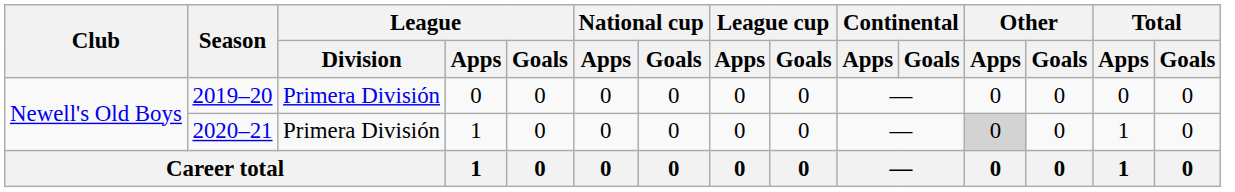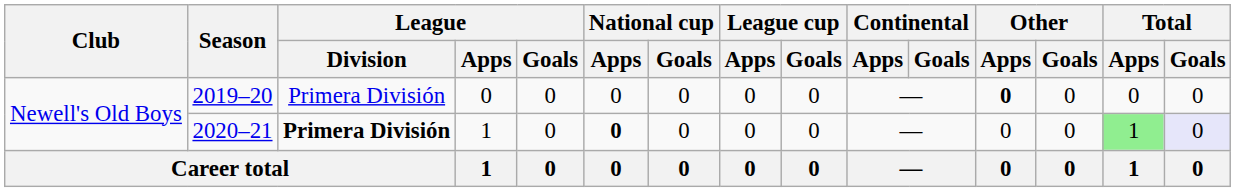(996, 95) normal -> (1006, 95) bold
(362, 131) normal -> (367, 131) bold
(606, 131) normal -> (616, 131) bold
(996, 131) lightgrey background -> (1006, 131) no background
(1123, 131) no background -> (1134, 131) lightgreen background
(1187, 131) no background -> (1198, 131) lavender background
